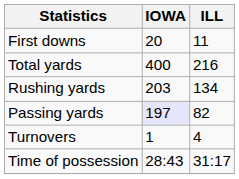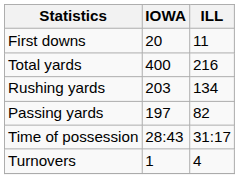(158, 112) lavender background -> (158, 112) no background
rows swapped: (42, 137) <-> (73, 161)
